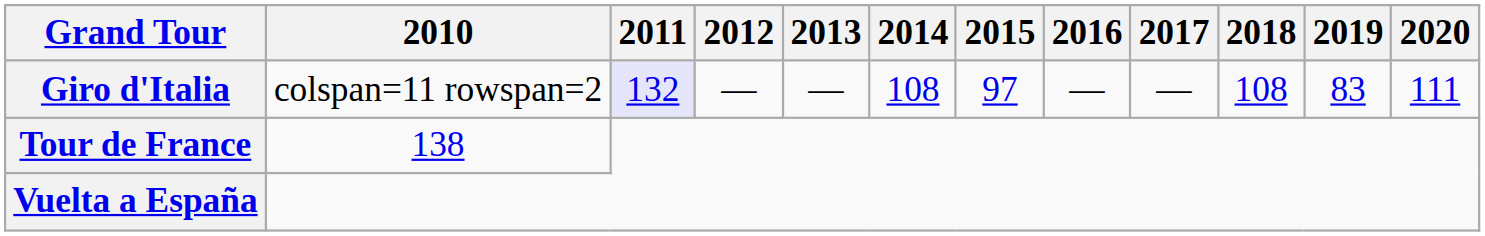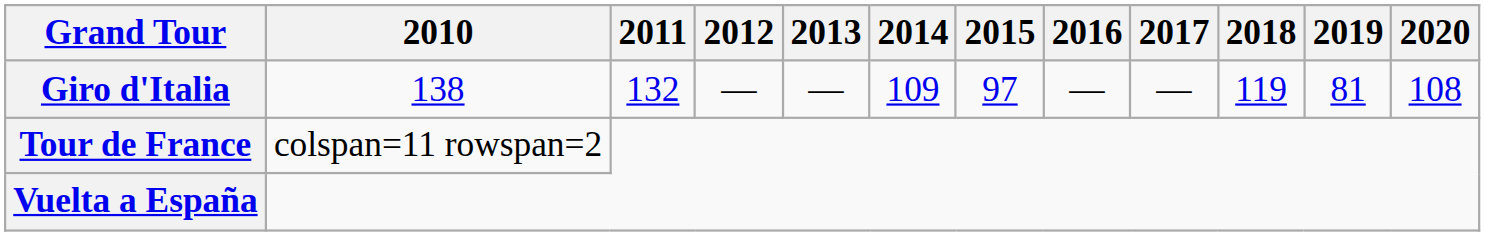(438, 88) colspan=11 rowspan=2 -> (438, 88) 138
(653, 88) lavender background -> (653, 88) no background
(913, 88) 108 -> (913, 88) 109
(1261, 88) 108 -> (1261, 88) 119
(1348, 88) 83 -> (1348, 88) 81
(1435, 88) 111 -> (1435, 88) 108
(438, 144) 138 -> (438, 144) colspan=11 rowspan=2
